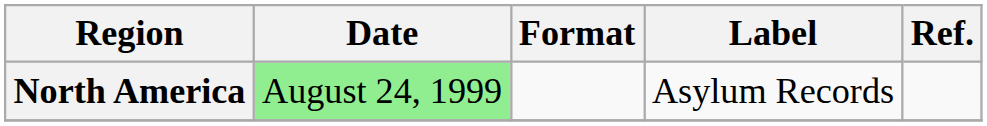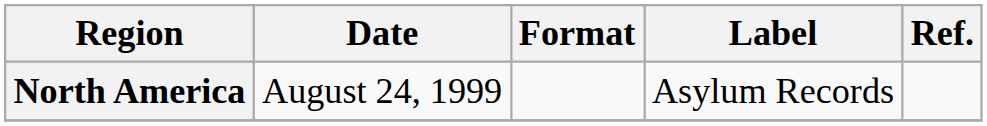(382, 90) lightgreen background -> (382, 90) no background
